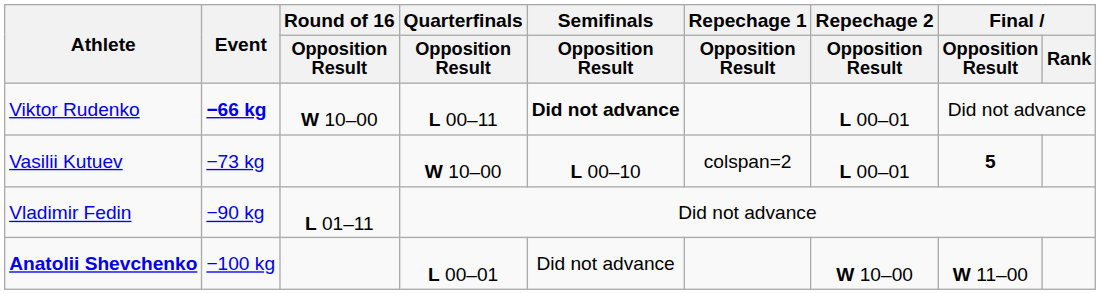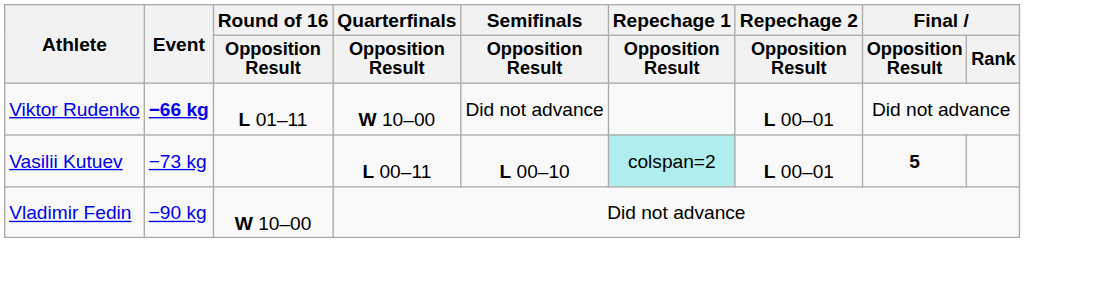(339, 120) W 10–00 -> (273, 120) L 01–11
(463, 120) L 00–11 -> (397, 120) W 10–00
(606, 110) bold -> (535, 110) normal
(463, 172) W 10–00 -> (397, 172) L 00–11
(748, 161) no background -> (672, 161) paleturquoise background
(339, 223) L 01–11 -> (273, 223) W 10–00
- row: (103, 264)
